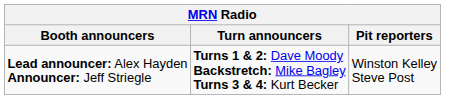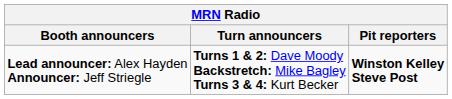(394, 70) normal -> (398, 70) bold
